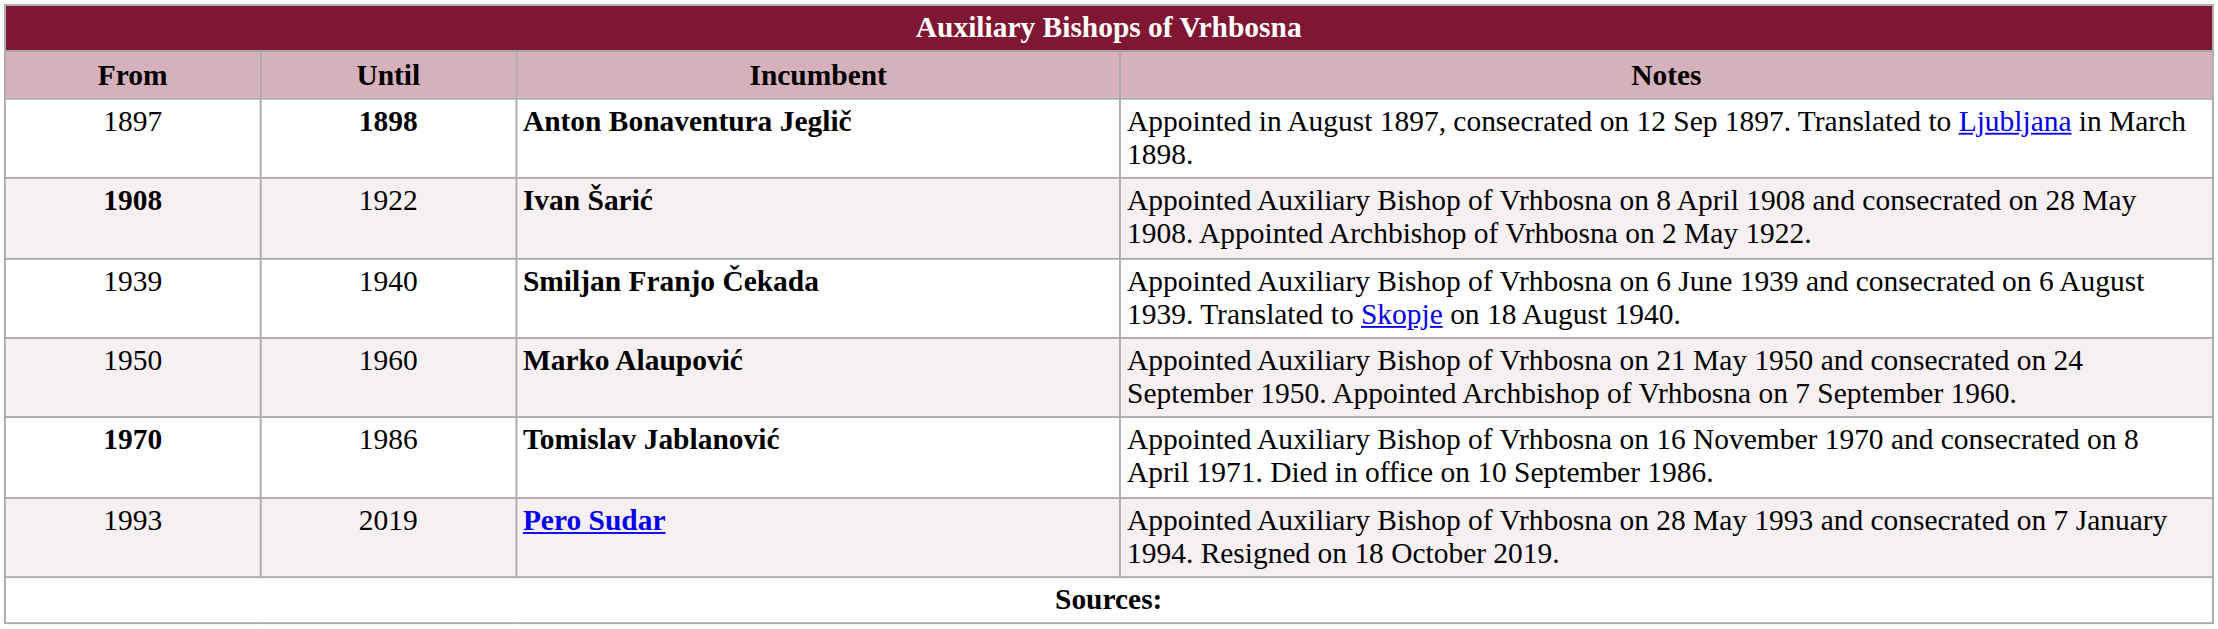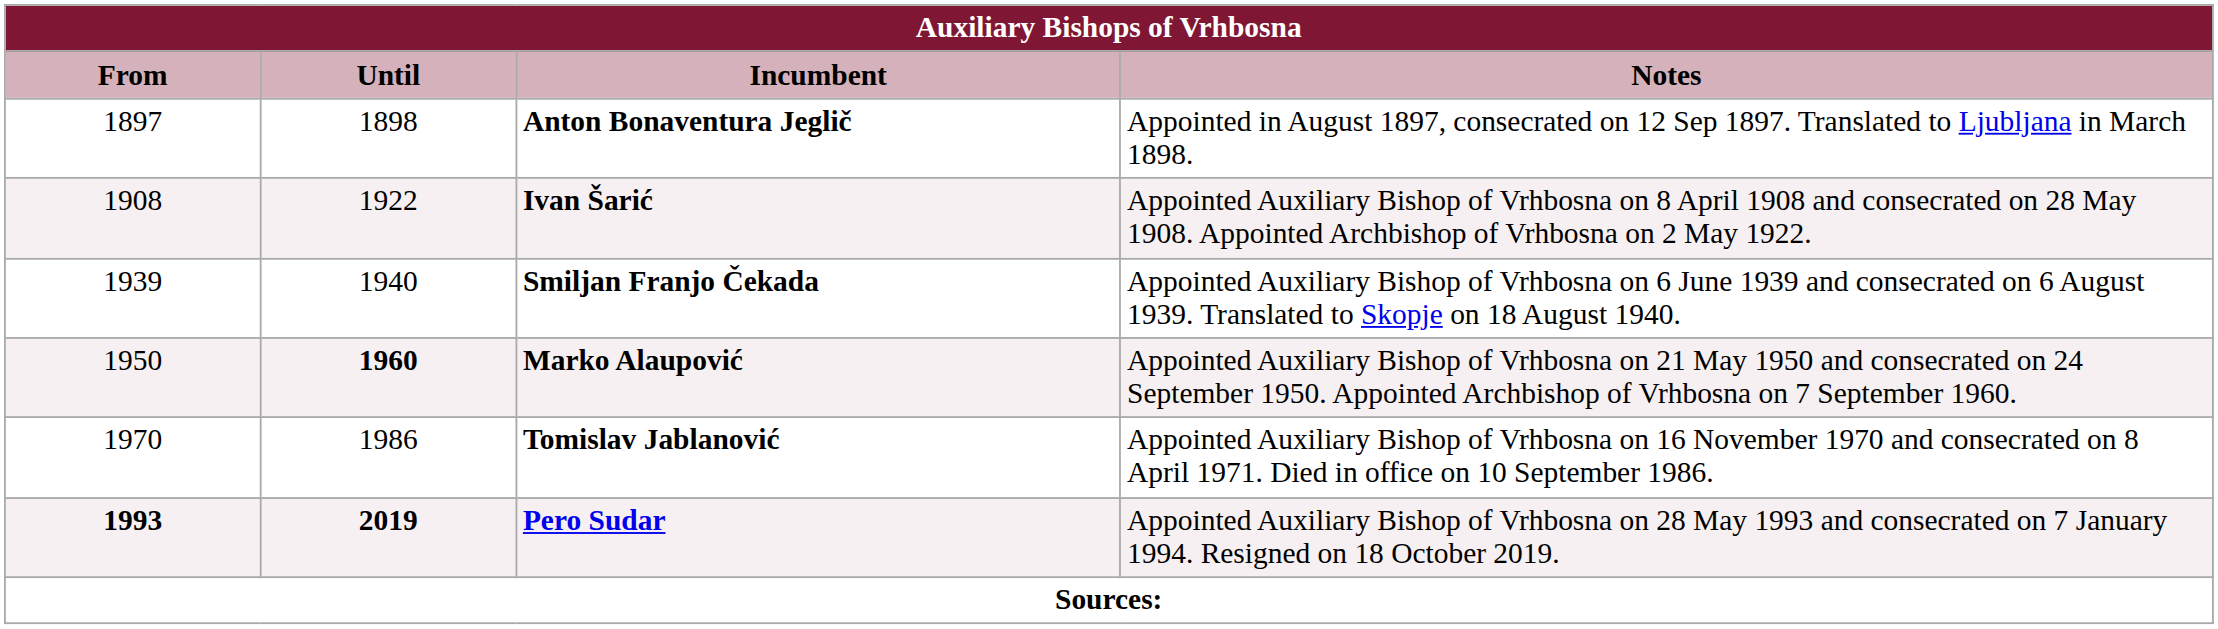(388, 121) bold -> (388, 121) normal
(133, 201) bold -> (133, 201) normal
(388, 360) normal -> (388, 360) bold
(133, 440) bold -> (133, 440) normal
(133, 520) normal -> (133, 520) bold
(388, 520) normal -> (388, 520) bold
